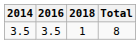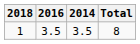columns swapped: (20, 13) <-> (82, 13)
